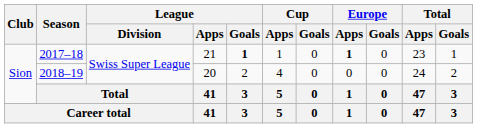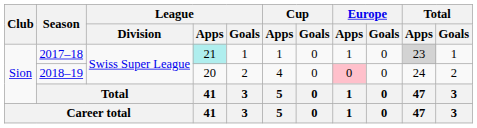(210, 53) no background -> (210, 53) paleturquoise background
(245, 53) bold -> (245, 53) normal
(349, 53) bold -> (349, 53) normal
(419, 53) no background -> (419, 53) lightgrey background
(349, 73) no background -> (349, 73) pink background
